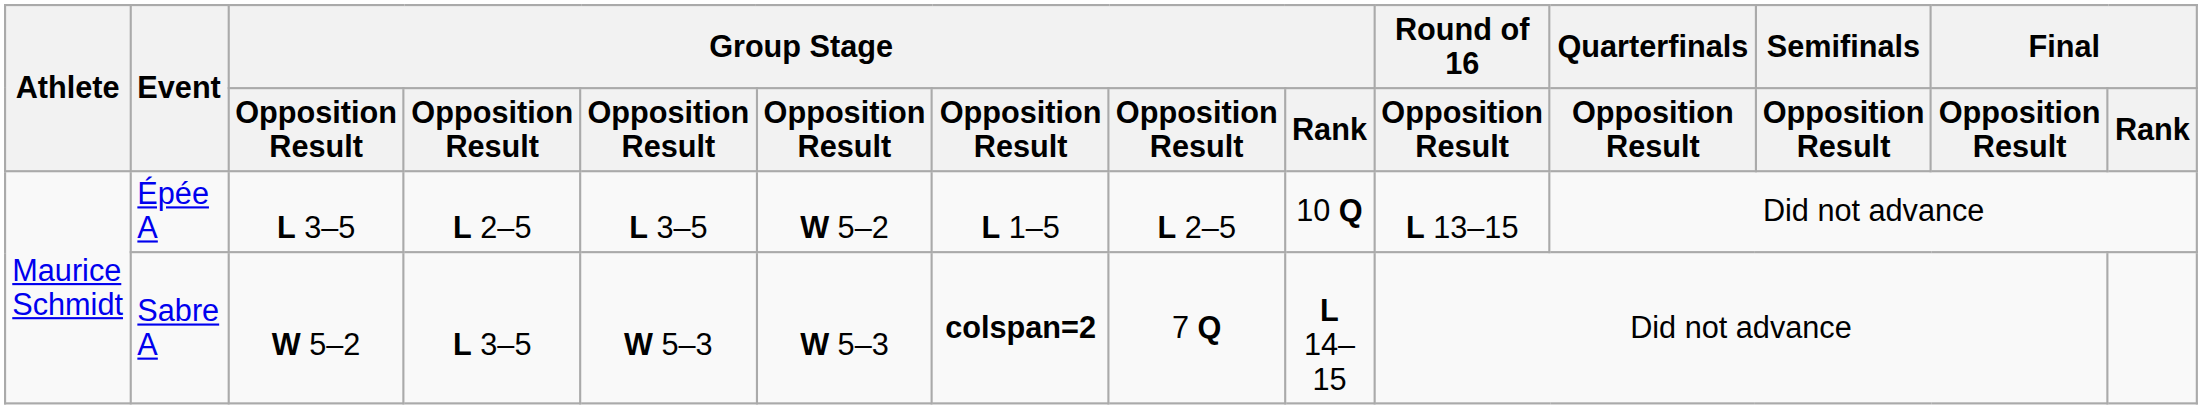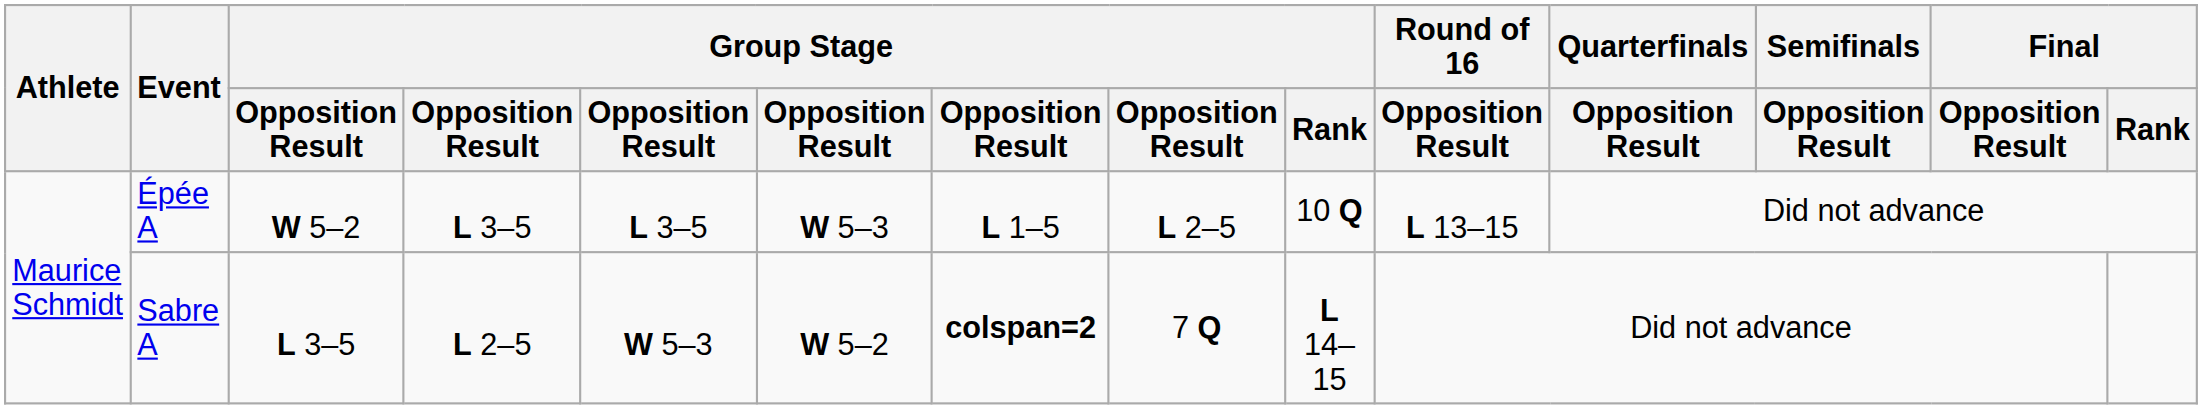(316, 229) L 3–5 -> (316, 229) W 5–2
(492, 229) L 2–5 -> (492, 229) L 3–5
(844, 229) W 5–2 -> (844, 229) W 5–3
(316, 345) W 5–2 -> (316, 345) L 3–5
(492, 345) L 3–5 -> (492, 345) L 2–5
(844, 345) W 5–3 -> (844, 345) W 5–2
